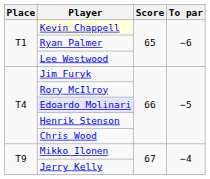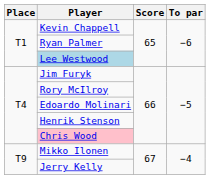(80, 28) lightyellow background -> (80, 28) no background
(74, 58) no background -> (74, 58) lightblue background
(85, 105) lavender background -> (85, 105) no background
(68, 136) no background -> (68, 136) pink background
